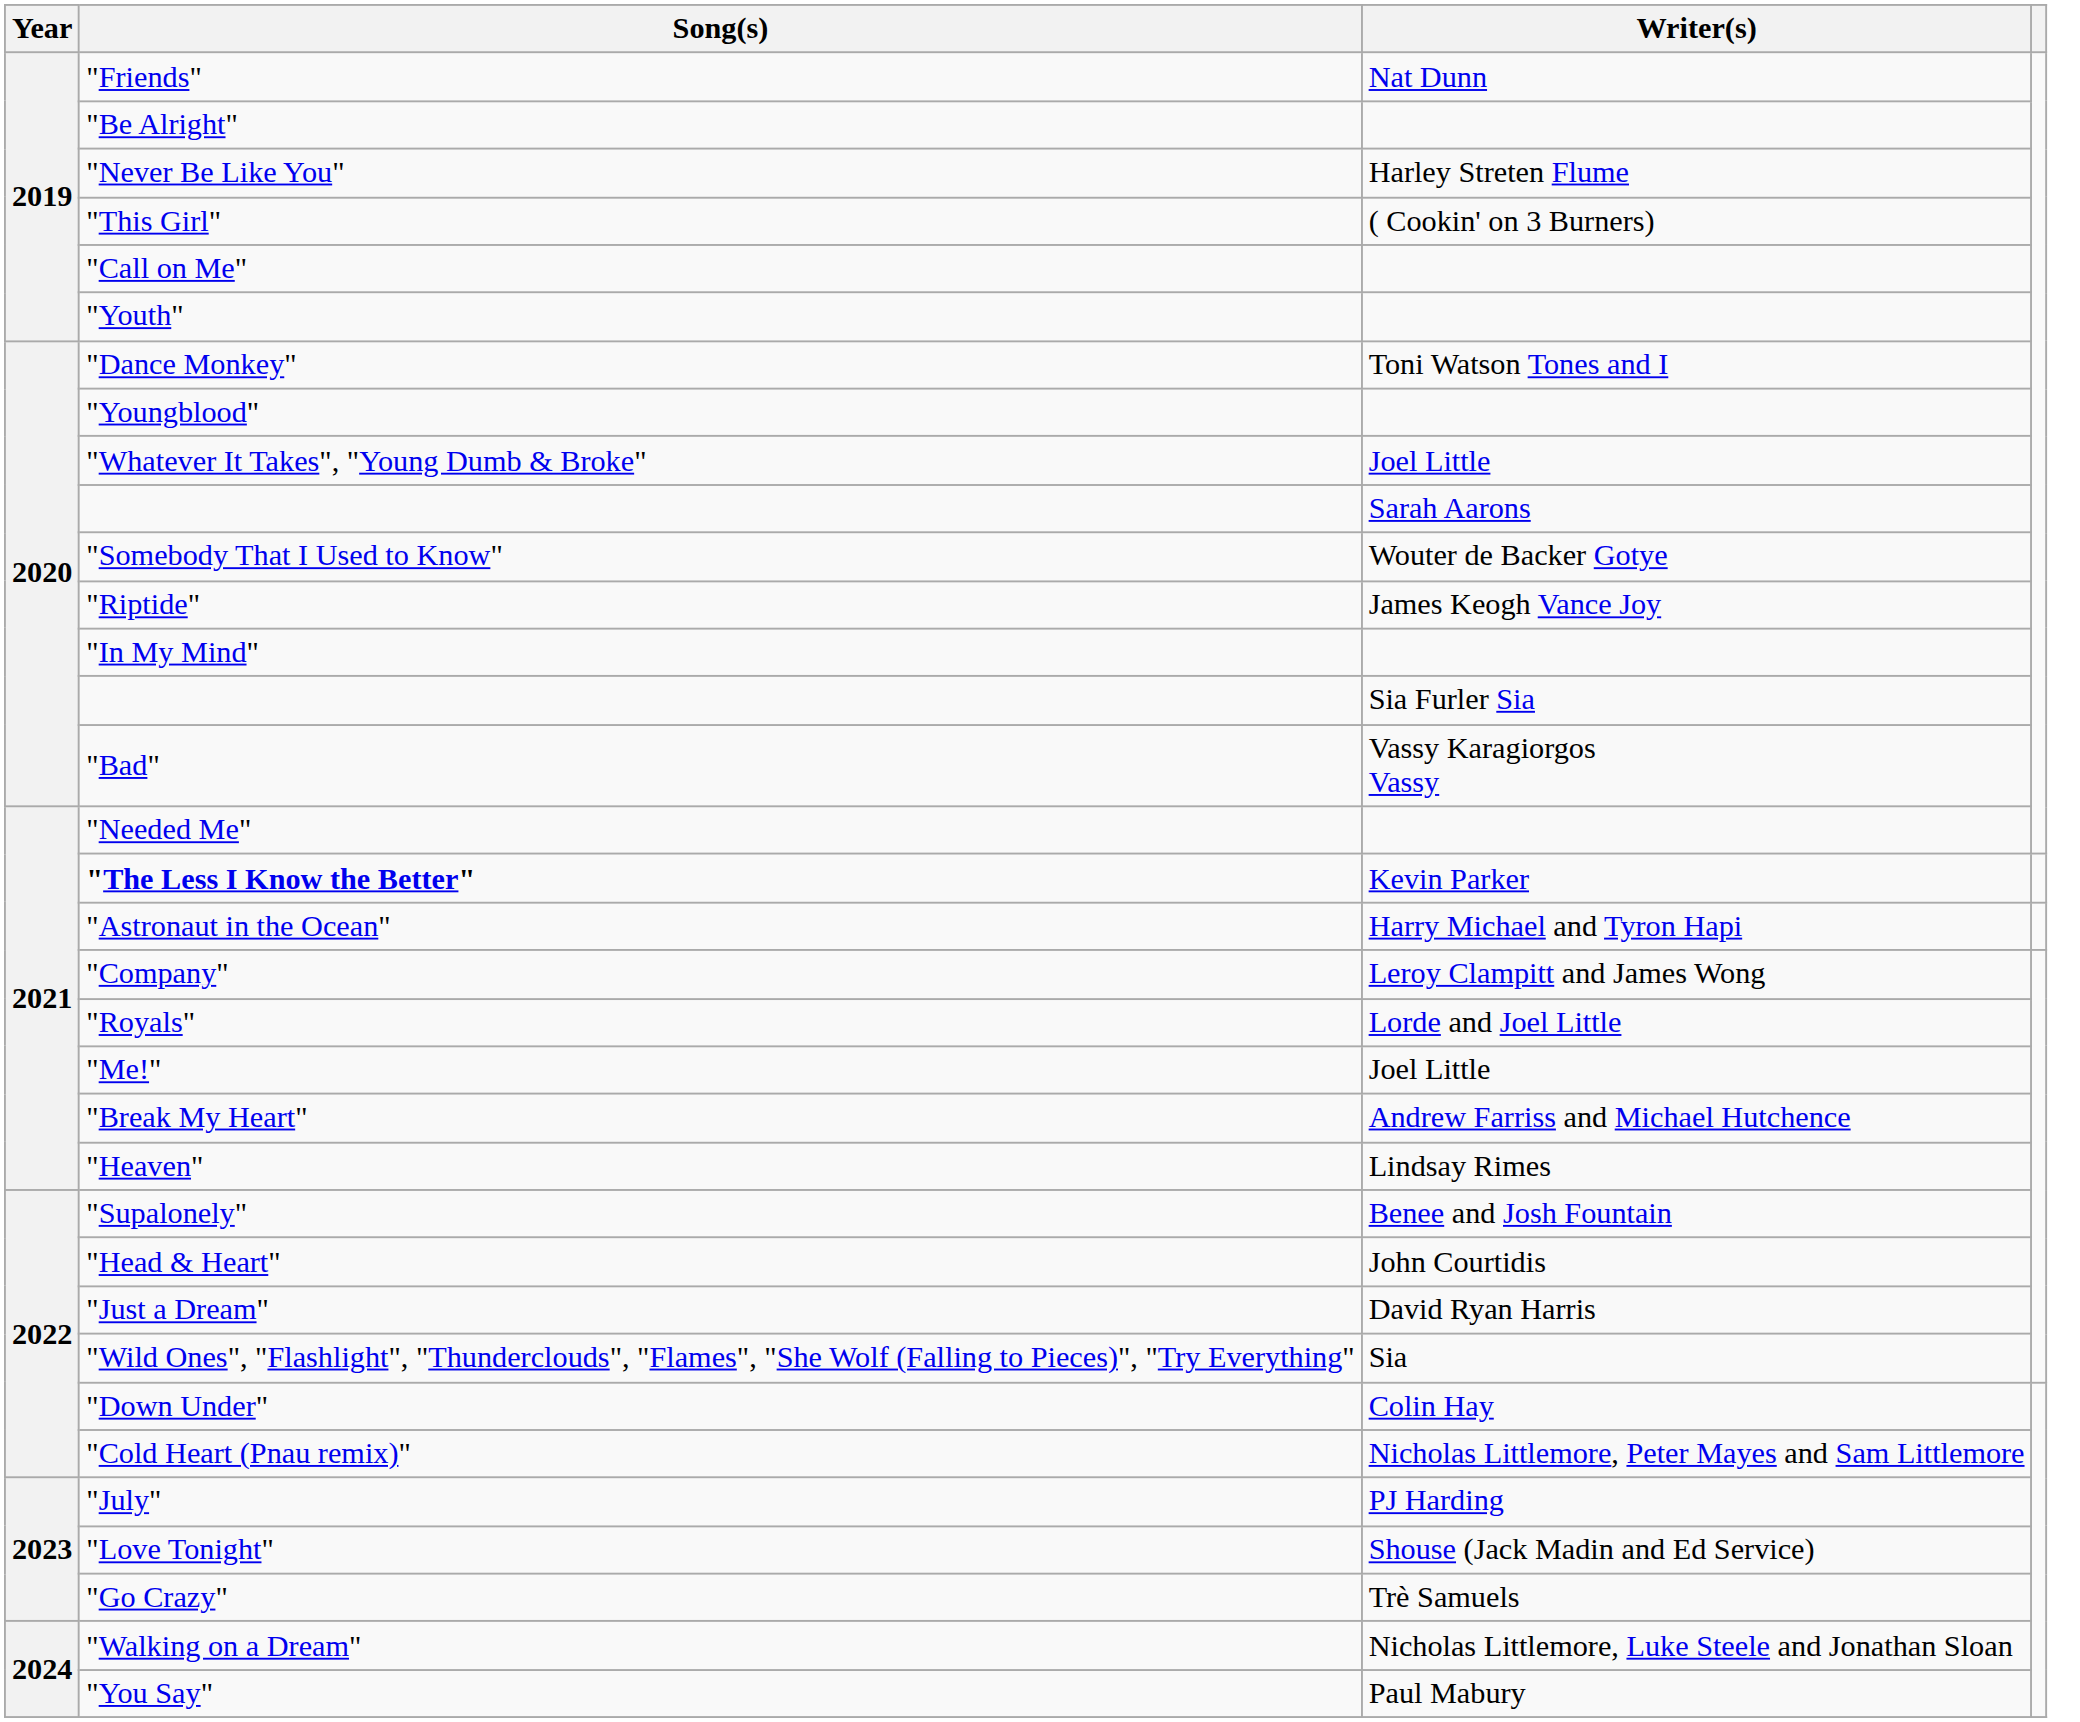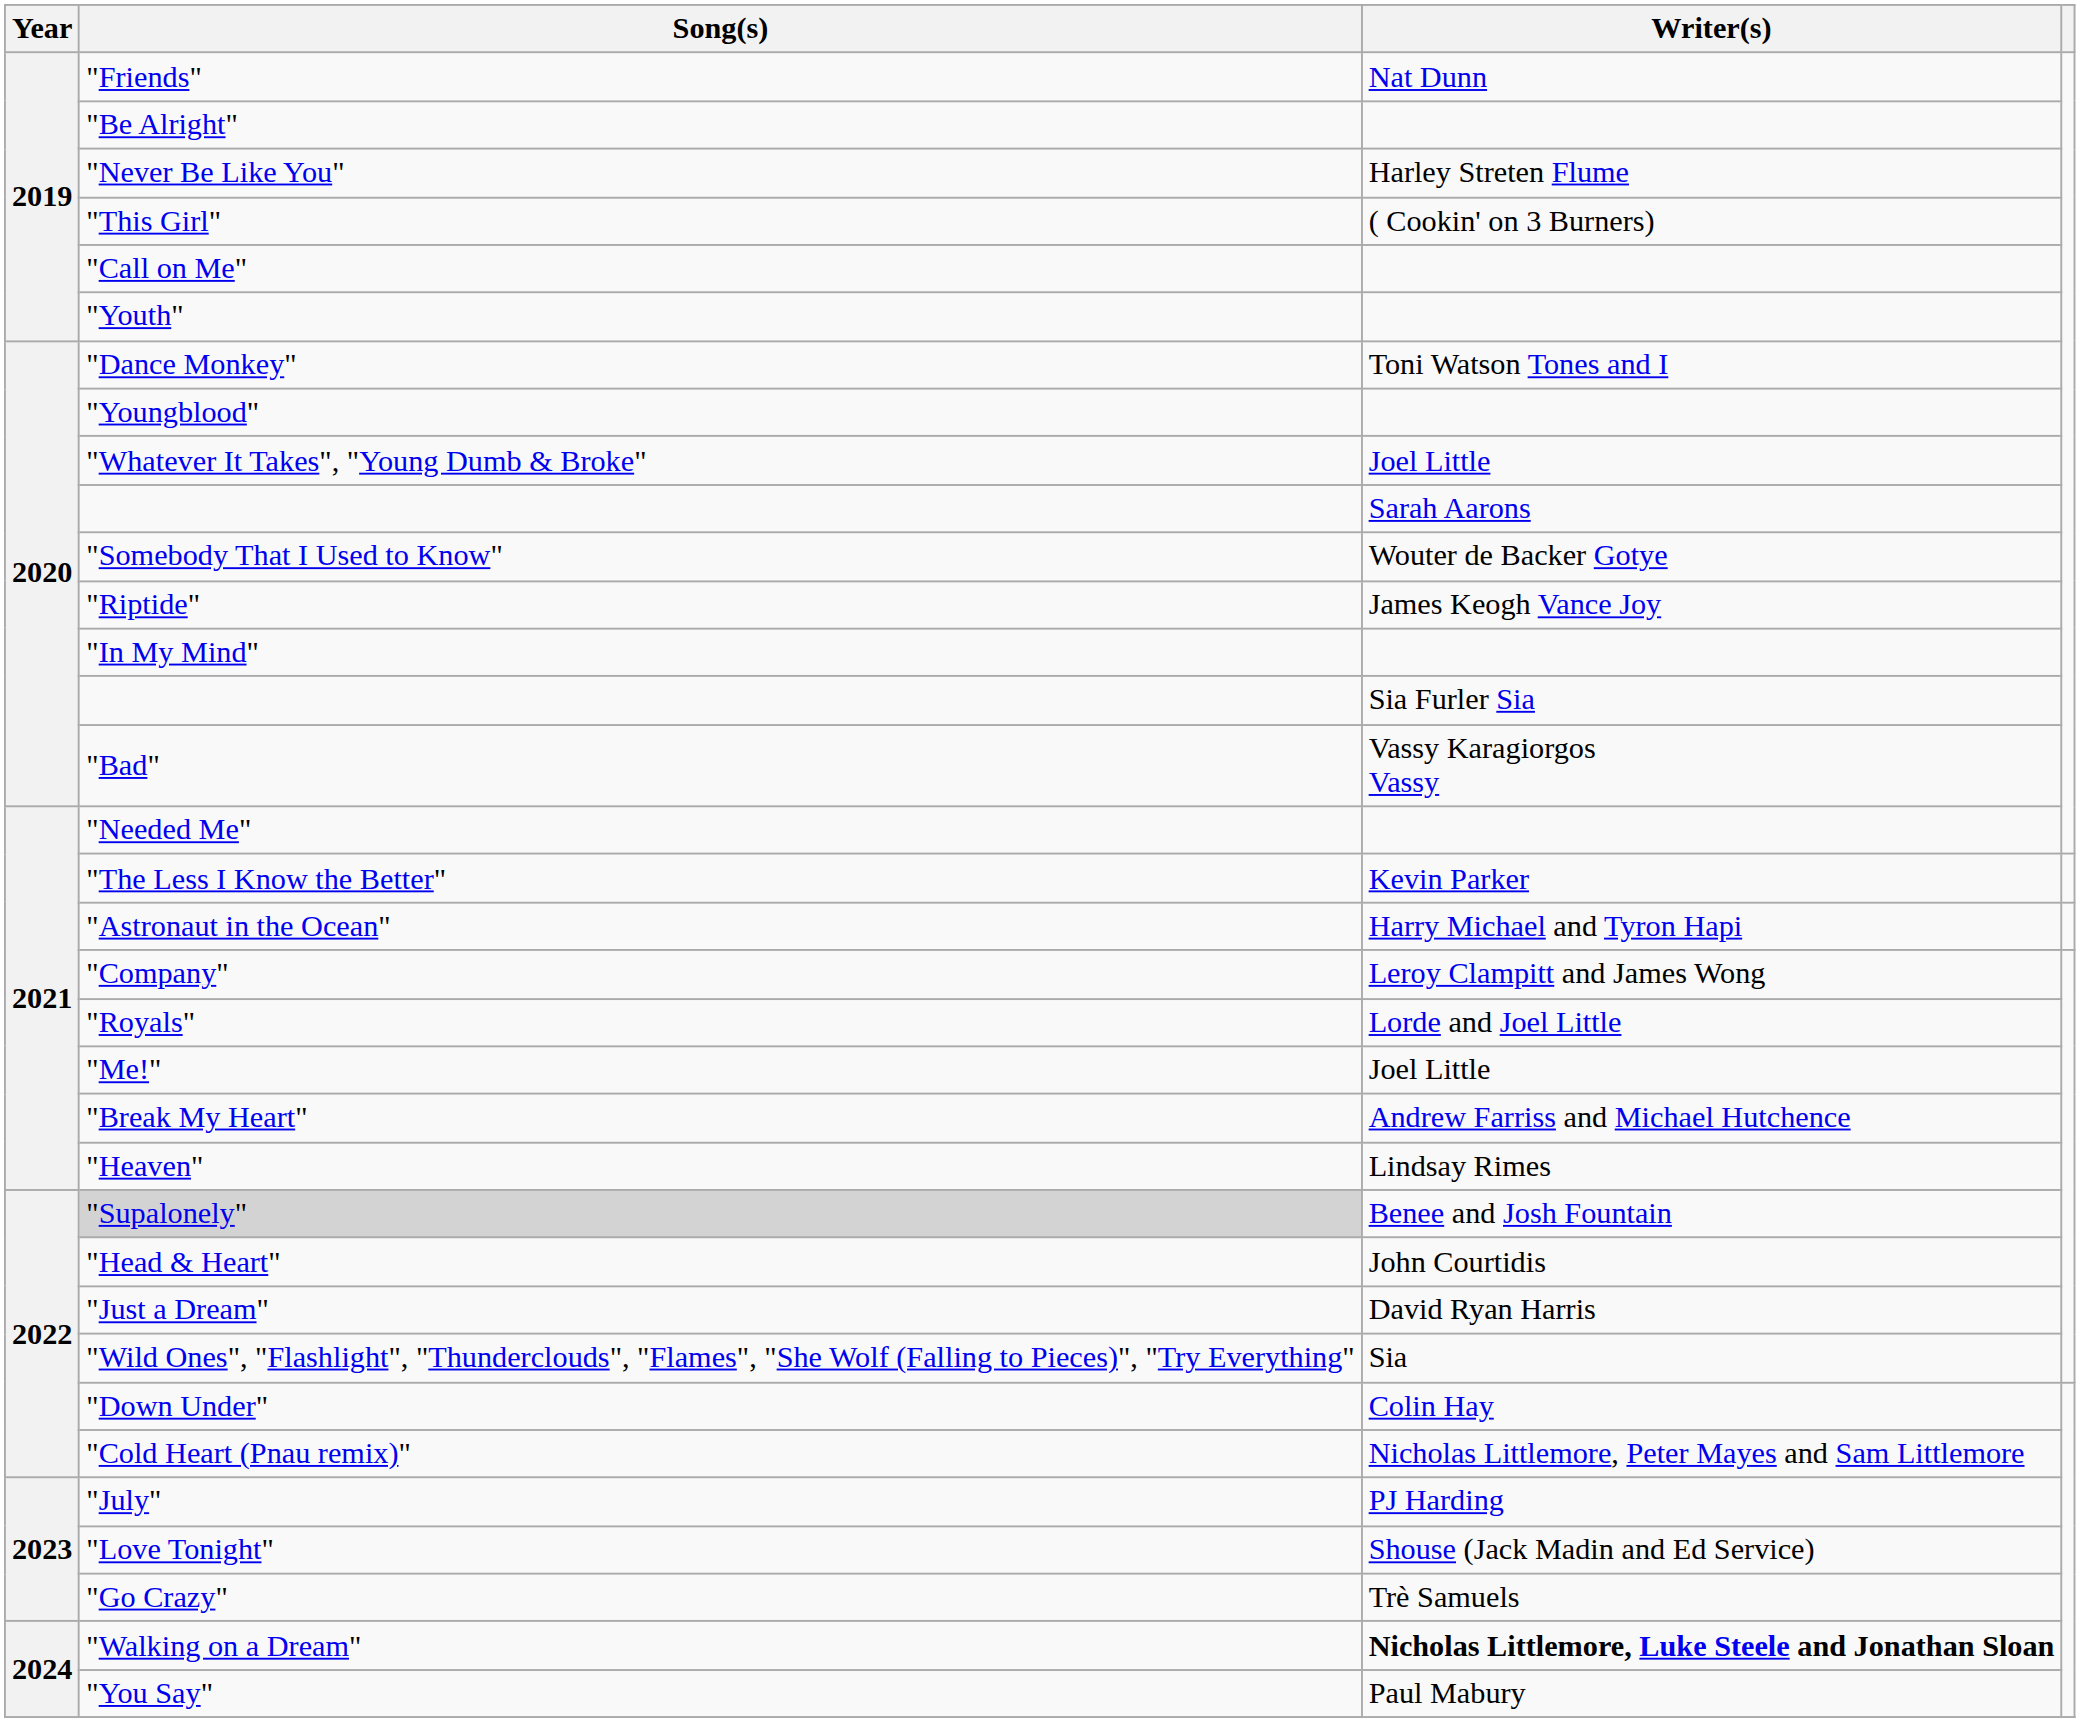(281, 877) bold -> (266, 877) normal
(167, 1213) no background -> (167, 1213) lightgrey background
(1691, 1645) normal -> (1712, 1645) bold
